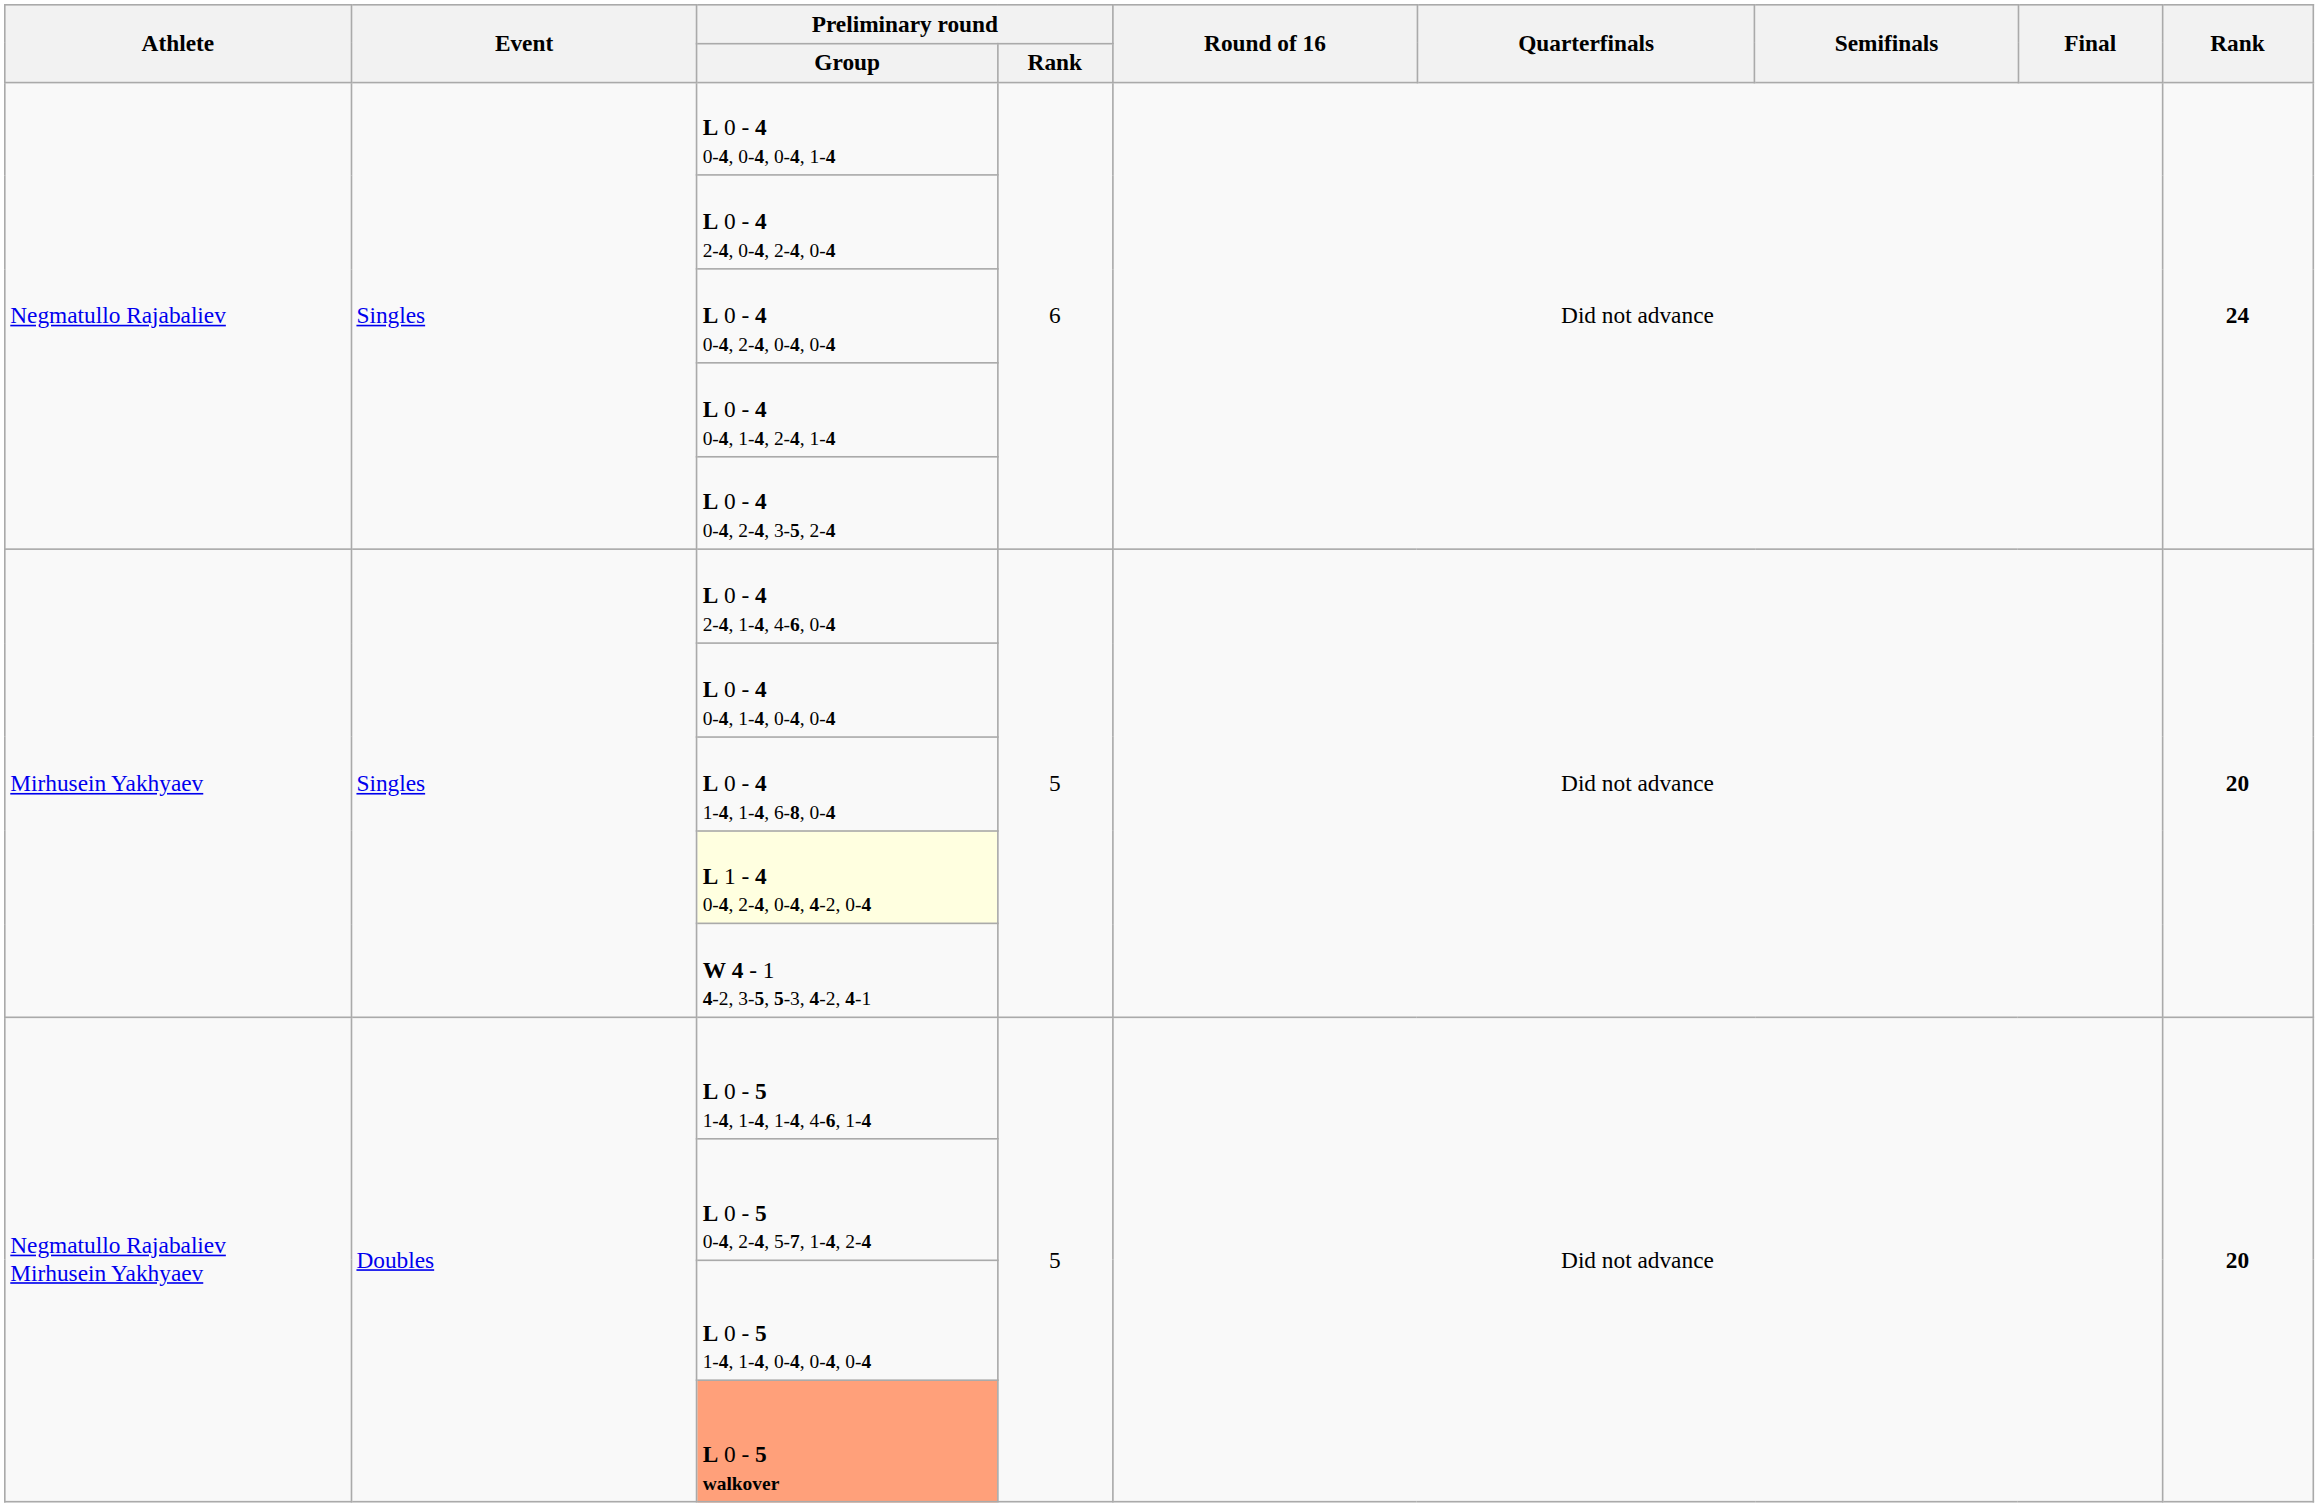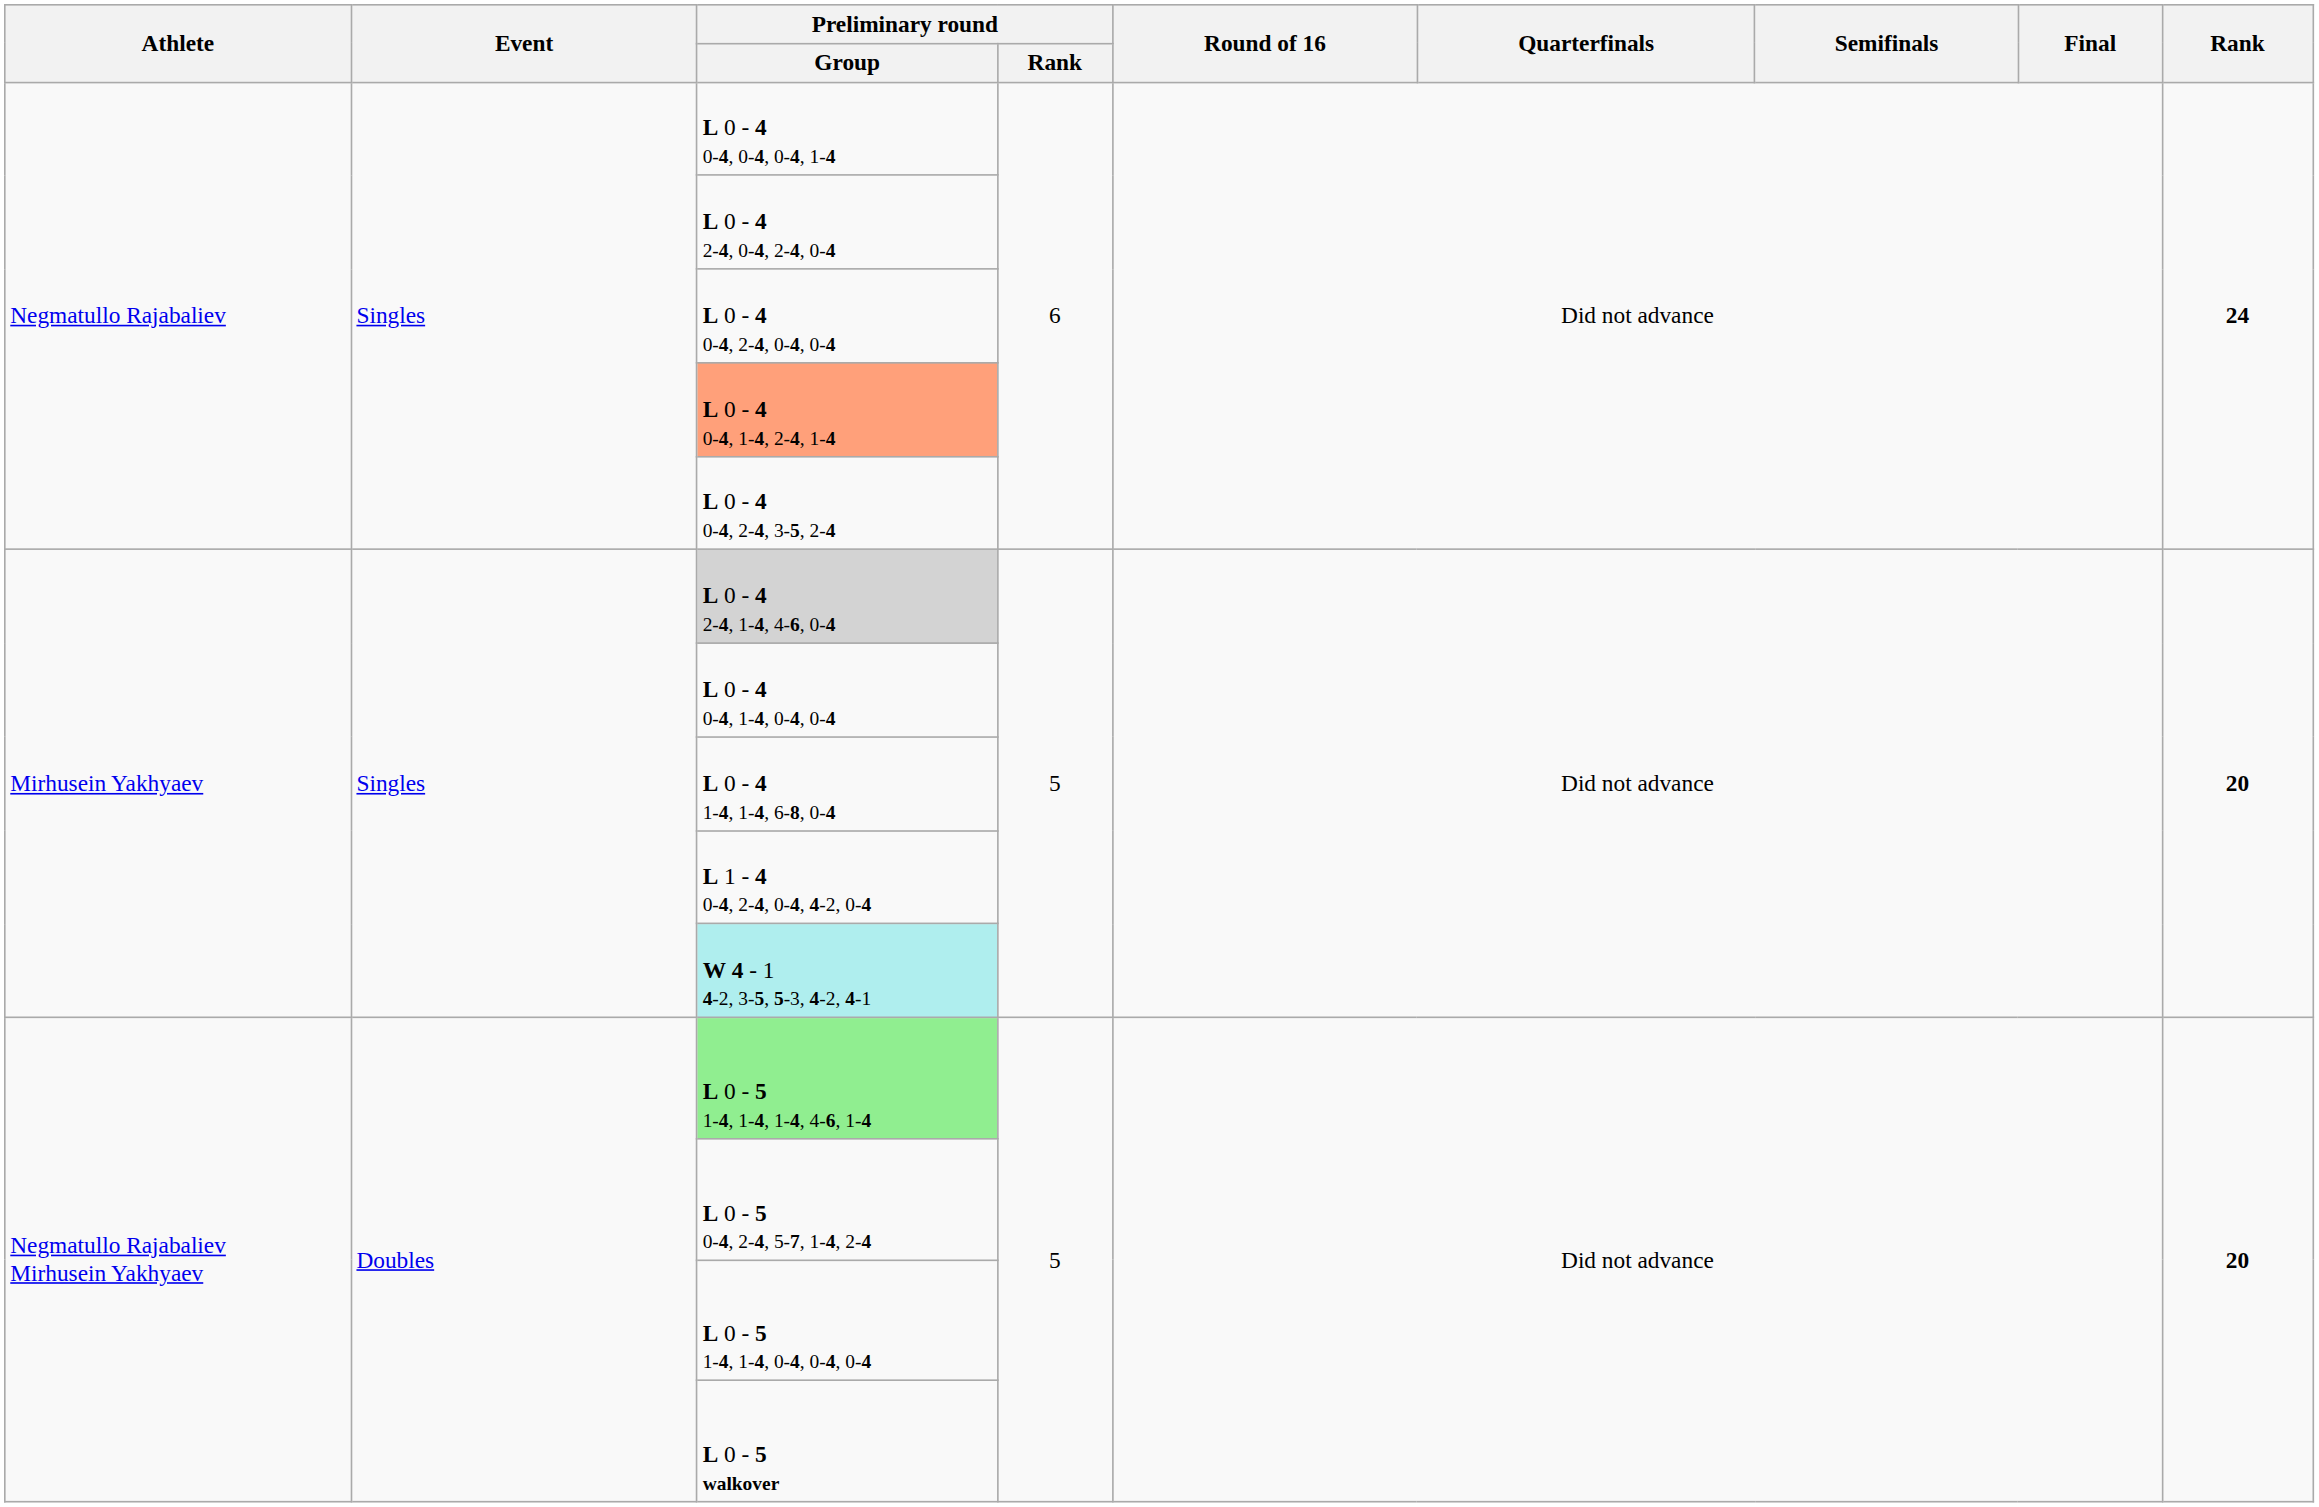(769, 423) no background -> (769, 423) lightsalmon background
(769, 610) no background -> (769, 610) lightgrey background
(787, 890) lightyellow background -> (787, 890) no background
(787, 984) no background -> (787, 984) paleturquoise background
(787, 1105) no background -> (787, 1105) lightgreen background
(741, 1468) lightsalmon background -> (741, 1468) no background
